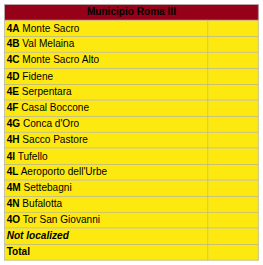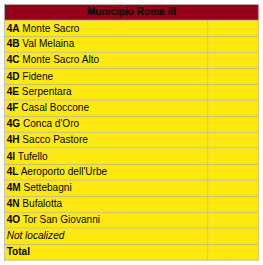(38, 236) bold -> (35, 236) normal
